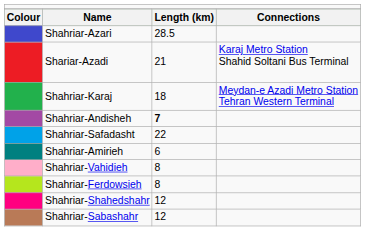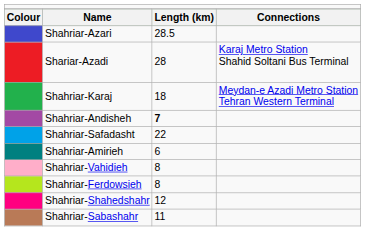(160, 62) 21 -> (160, 62) 28
(160, 217) 12 -> (160, 217) 11
